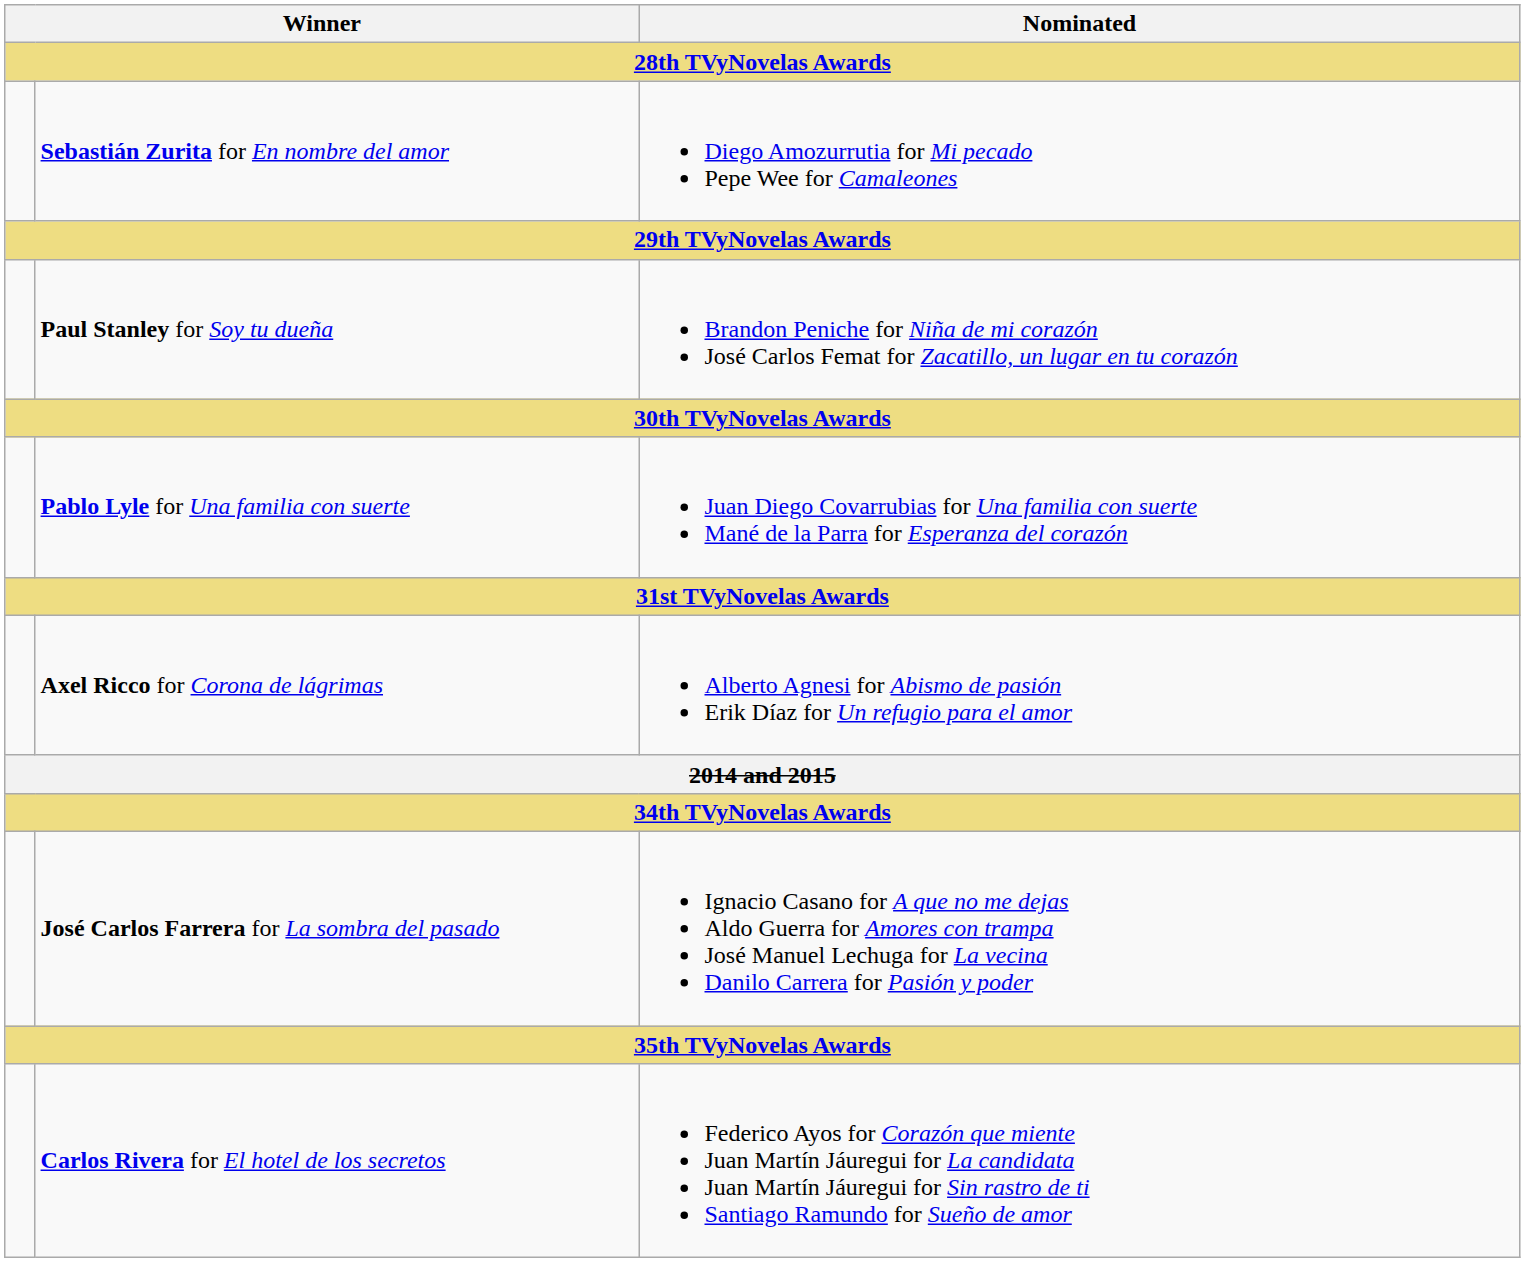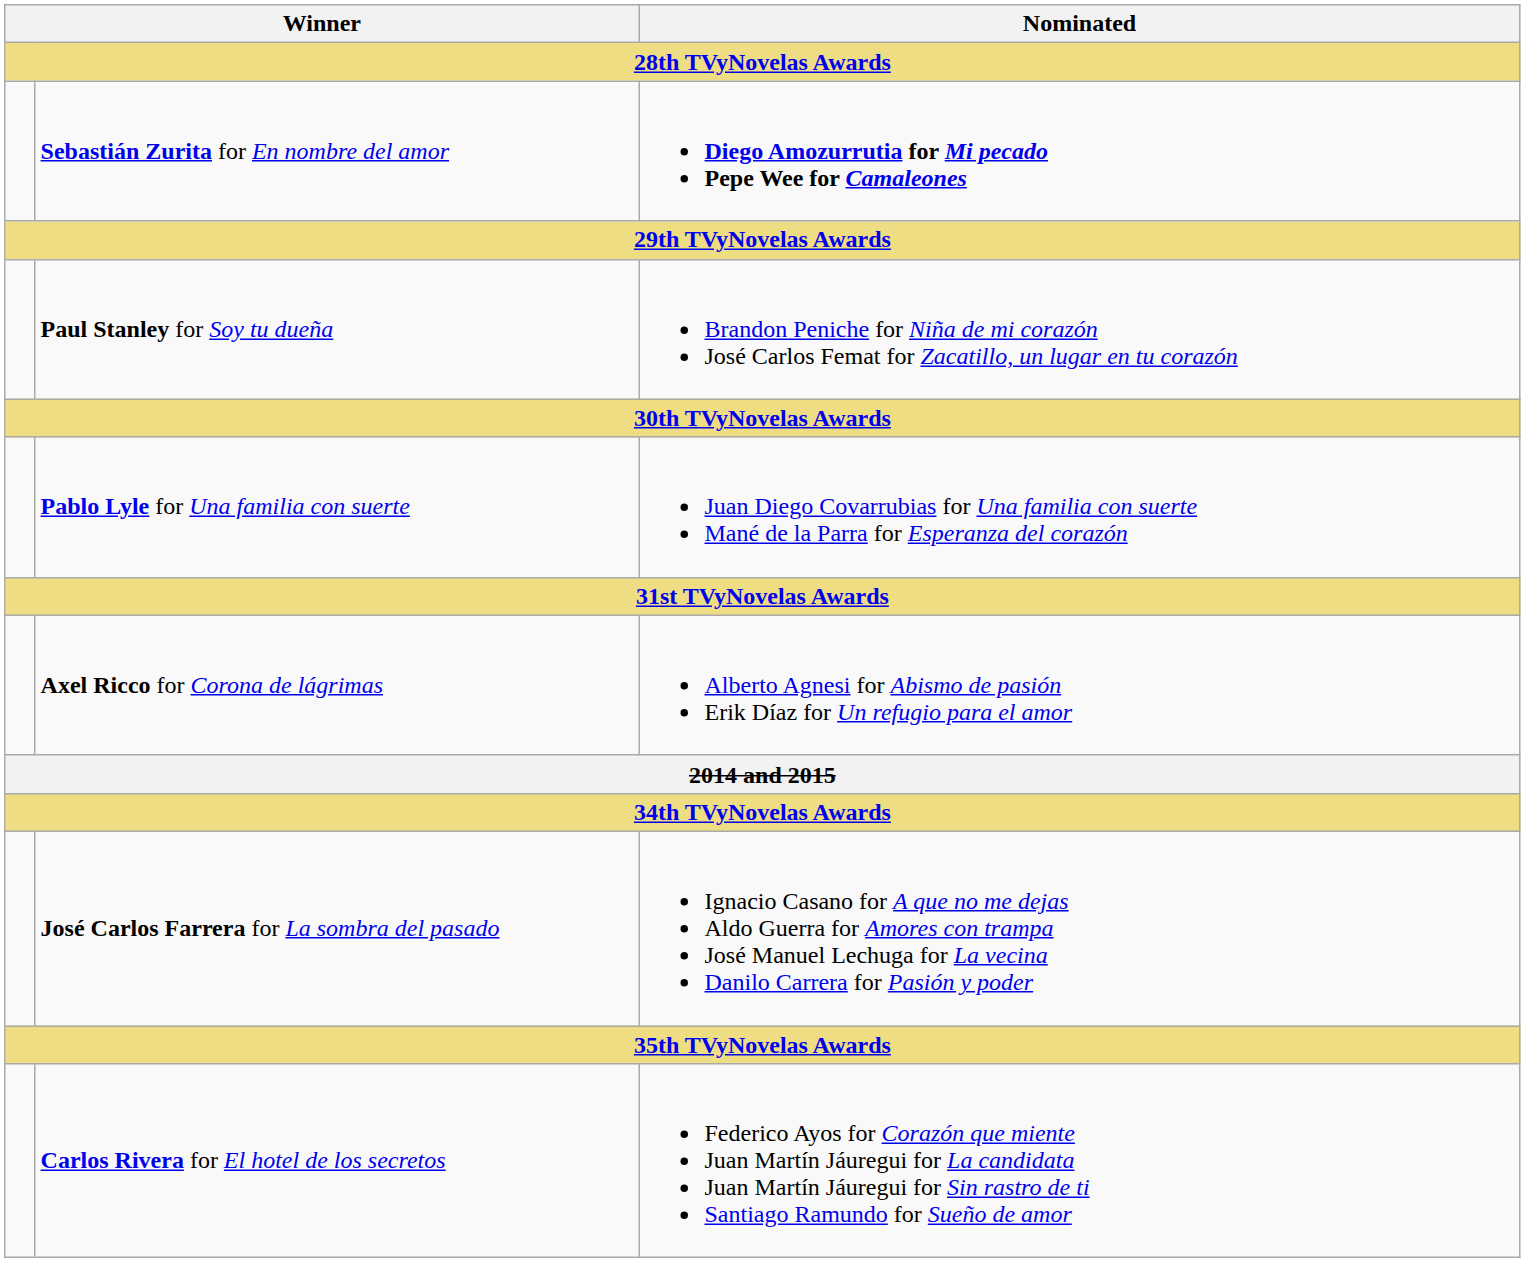(1080, 164) normal -> (1080, 164) bold
